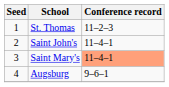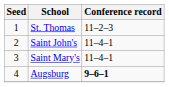(99, 58) lightsalmon background -> (99, 58) no background
(96, 74) normal -> (96, 74) bold
